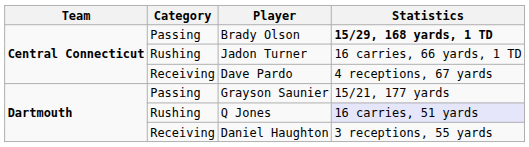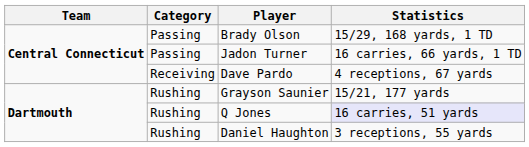(414, 35) bold -> (414, 35) normal
(175, 54) Rushing -> (175, 54) Passing
(175, 93) Passing -> (175, 93) Rushing
(183, 132) Receiving -> (175, 132) Rushing
